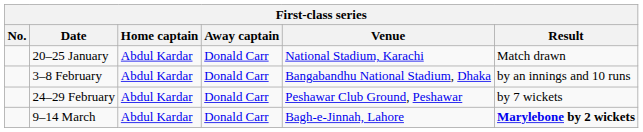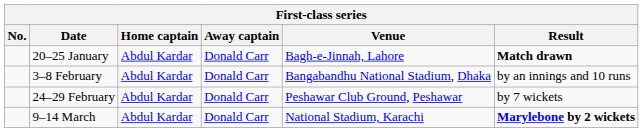(354, 55) National Stadium, Karachi -> (345, 55) Bagh-e-Jinnah, Lahore
(531, 55) normal -> (535, 55) bold
(345, 117) Bagh-e-Jinnah, Lahore -> (354, 117) National Stadium, Karachi
